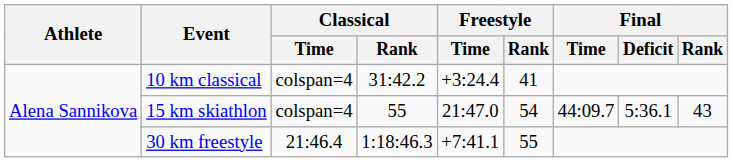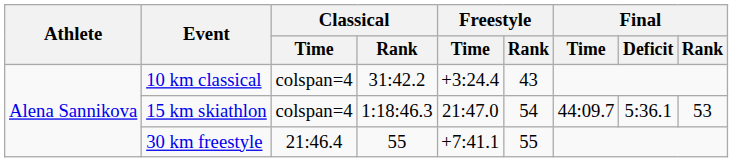(528, 80) 41 -> (528, 80) 43
(397, 111) 55 -> (397, 111) 1:18:46.3
(702, 111) 43 -> (702, 111) 53
(397, 142) 1:18:46.3 -> (397, 142) 55
